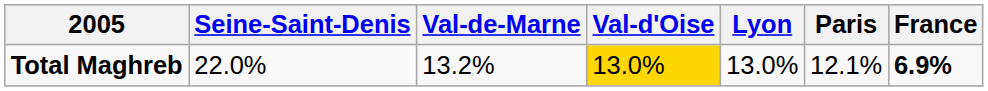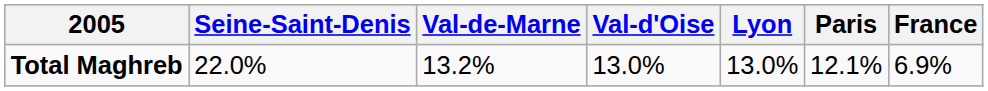(629, 65) gold background -> (629, 65) no background
(923, 65) bold -> (923, 65) normal
